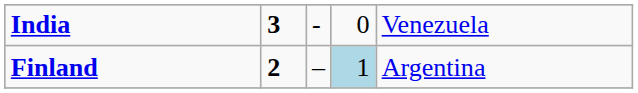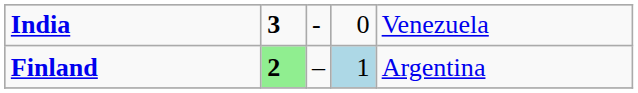(274, 66) no background -> (274, 66) lightgreen background
